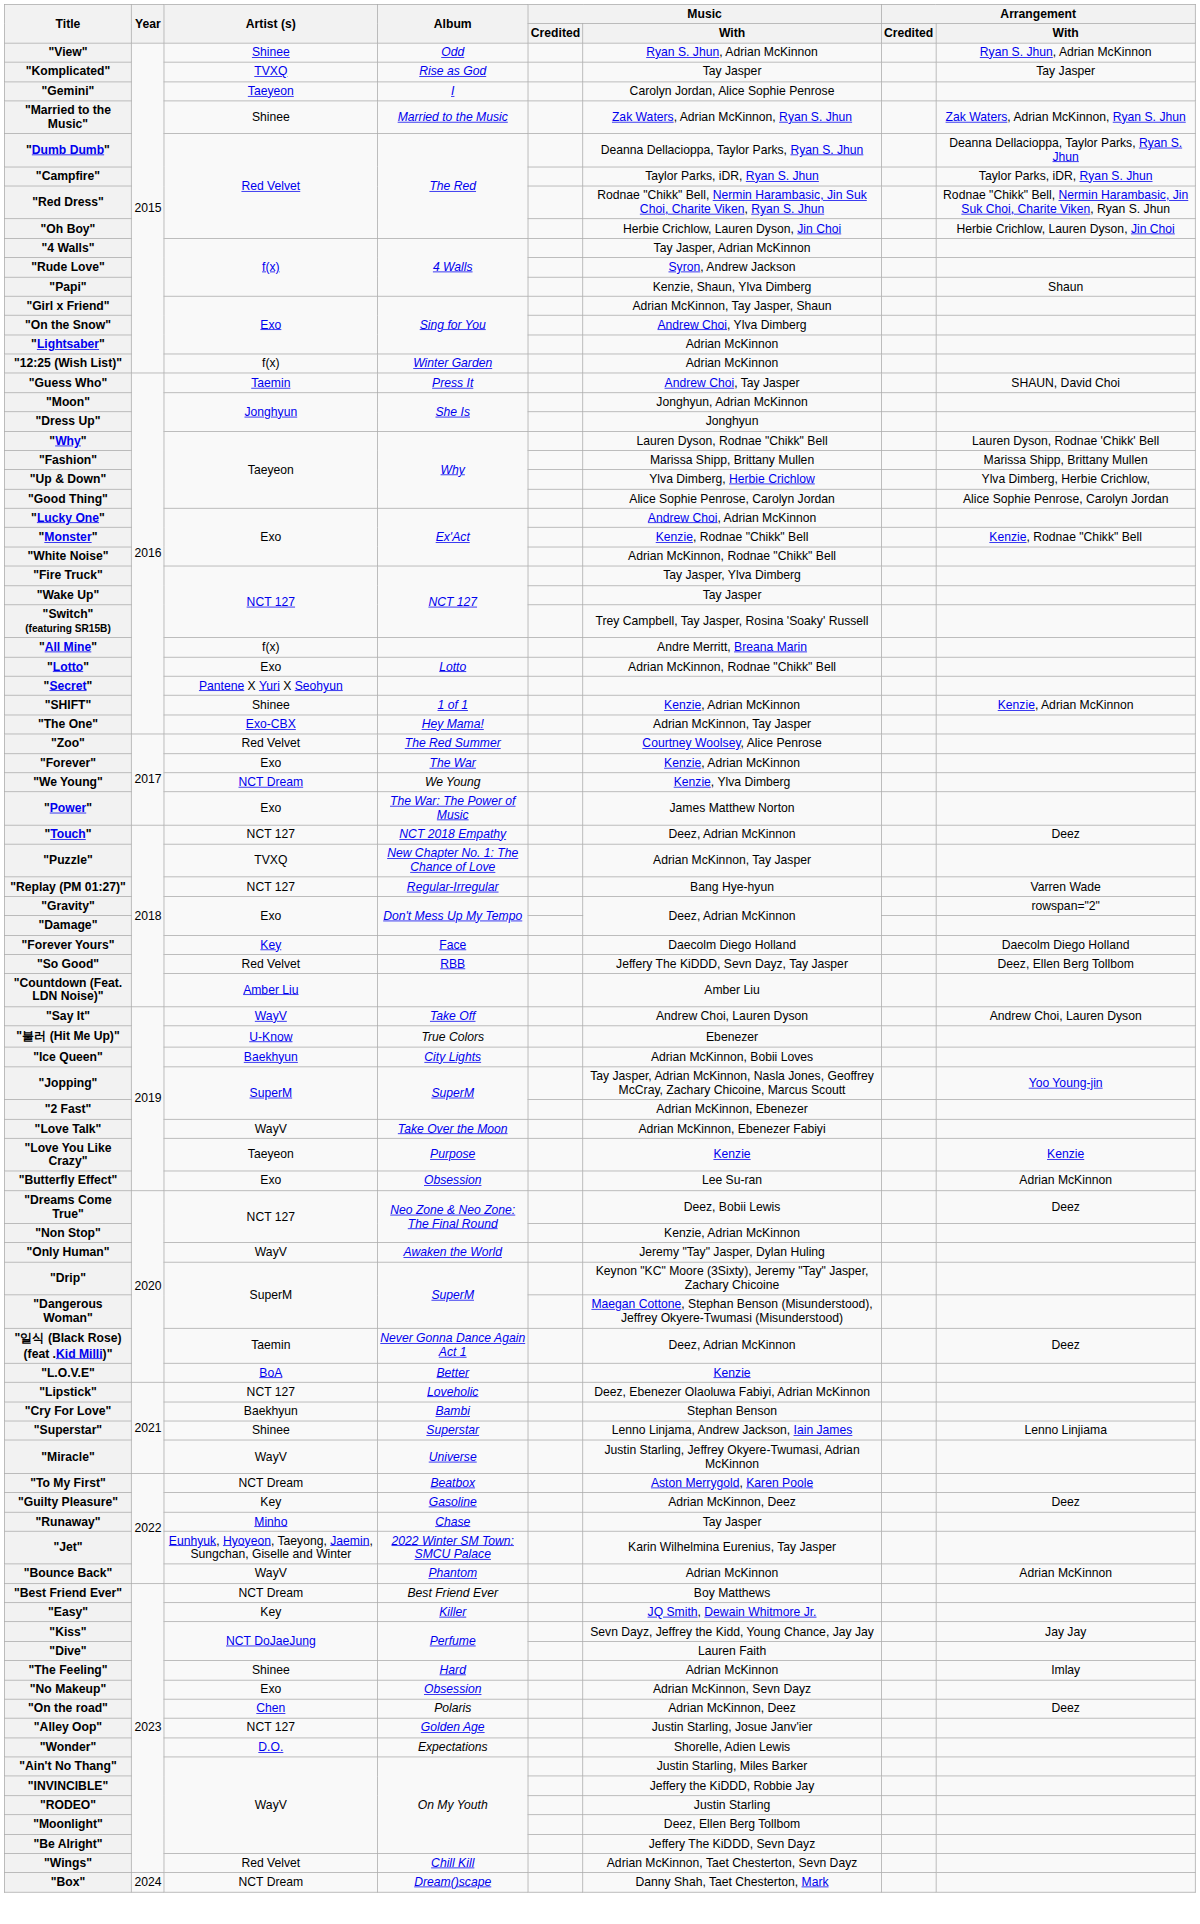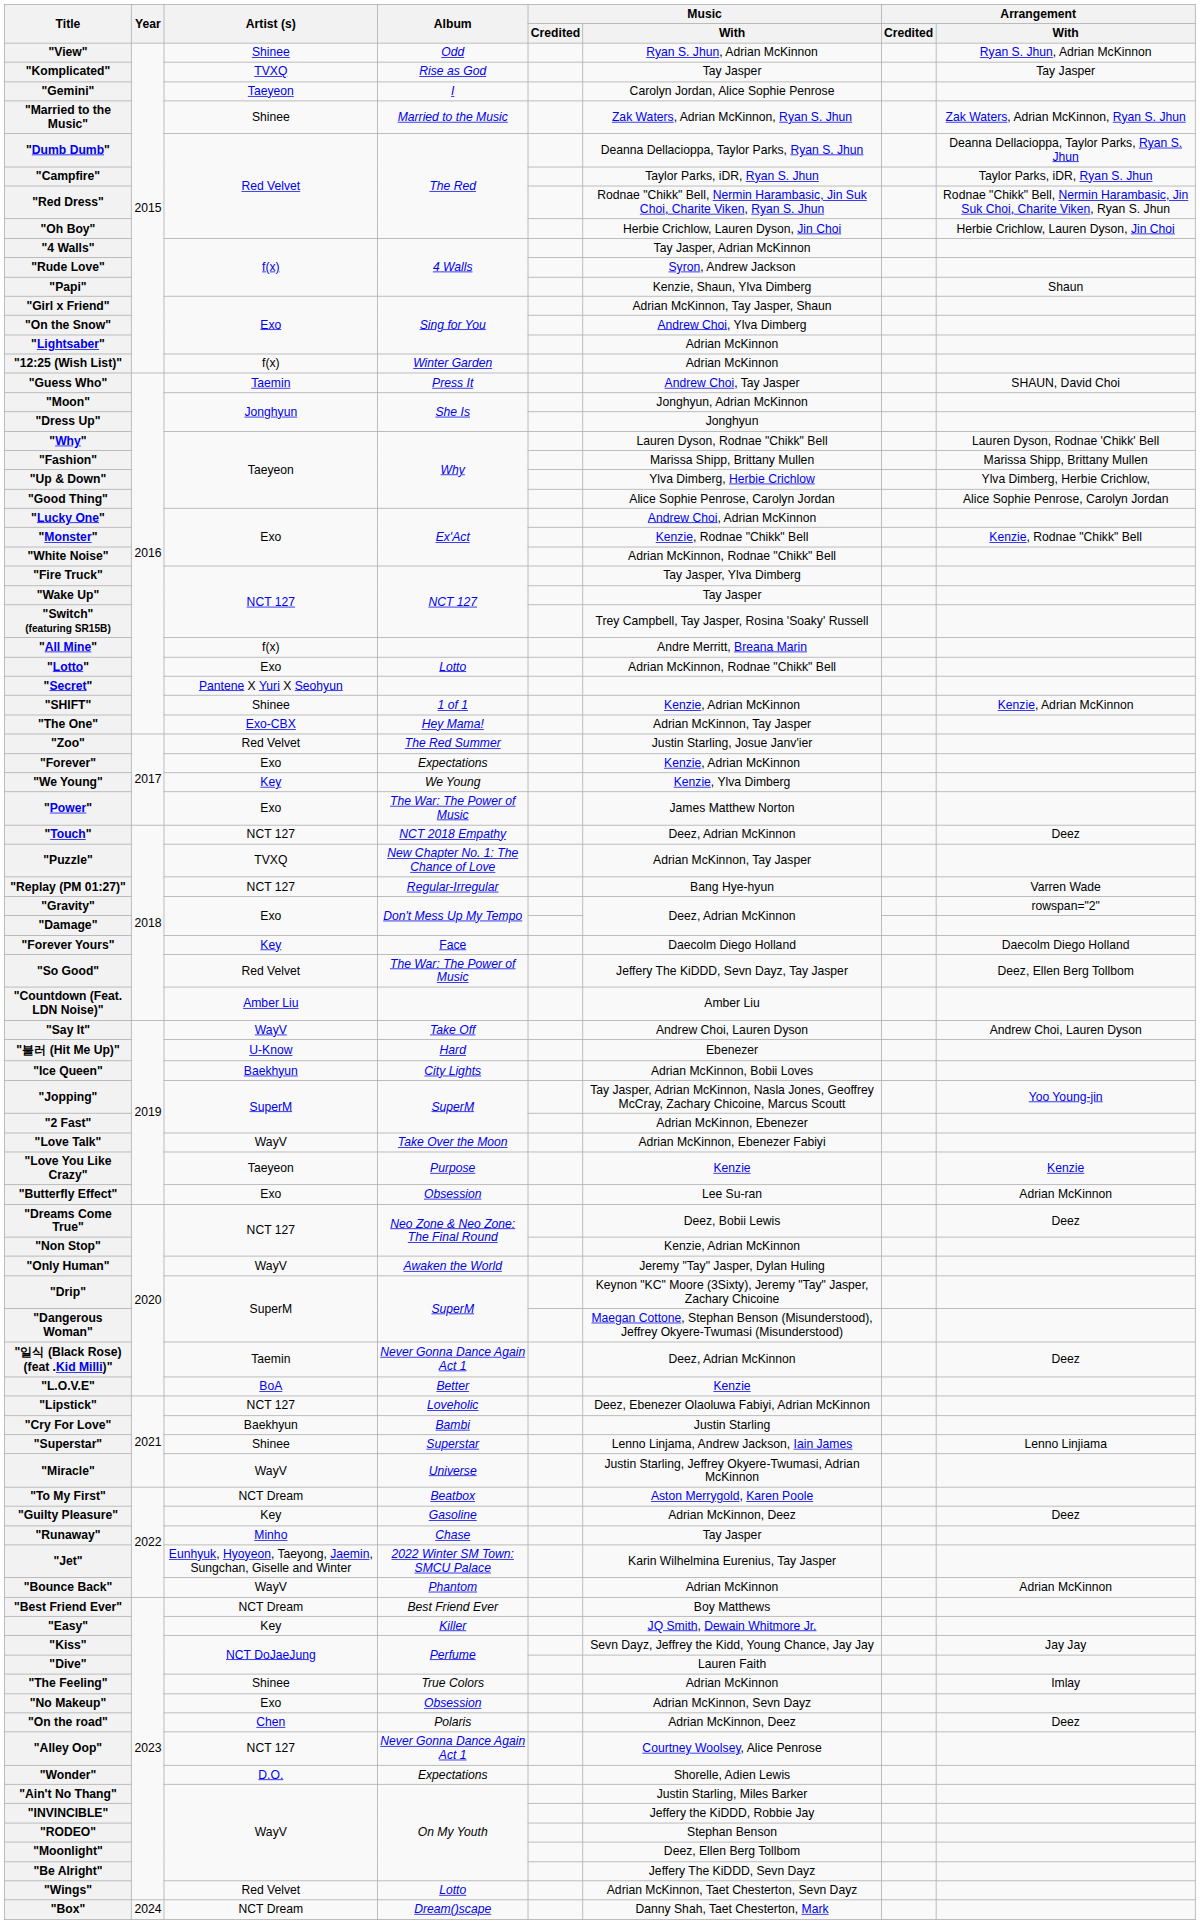(732, 743) Courtney Woolsey, Alice Penrose -> (732, 743) Justin Starling, Josue Janv'ier
(453, 763) The War -> (453, 763) Expectations
(271, 782) NCT Dream -> (271, 782) Key
(453, 964) RBB -> (453, 970) The War: The Power of Music
(453, 1036) True Colors -> (453, 1050) Hard
(732, 1411) Stephan Benson -> (732, 1425) Justin Starling
(453, 1670) Hard -> (453, 1683) True Colors
(453, 1728) Golden Age -> (453, 1748) Never Gonna Dance Again Act 1
(732, 1728) Justin Starling, Josue Janv'ier -> (732, 1748) Courtney Woolsey, Alice Penrose
(732, 1805) Justin Starling -> (732, 1832) Stephan Benson
(453, 1863) Chill Kill -> (453, 1890) Lotto
